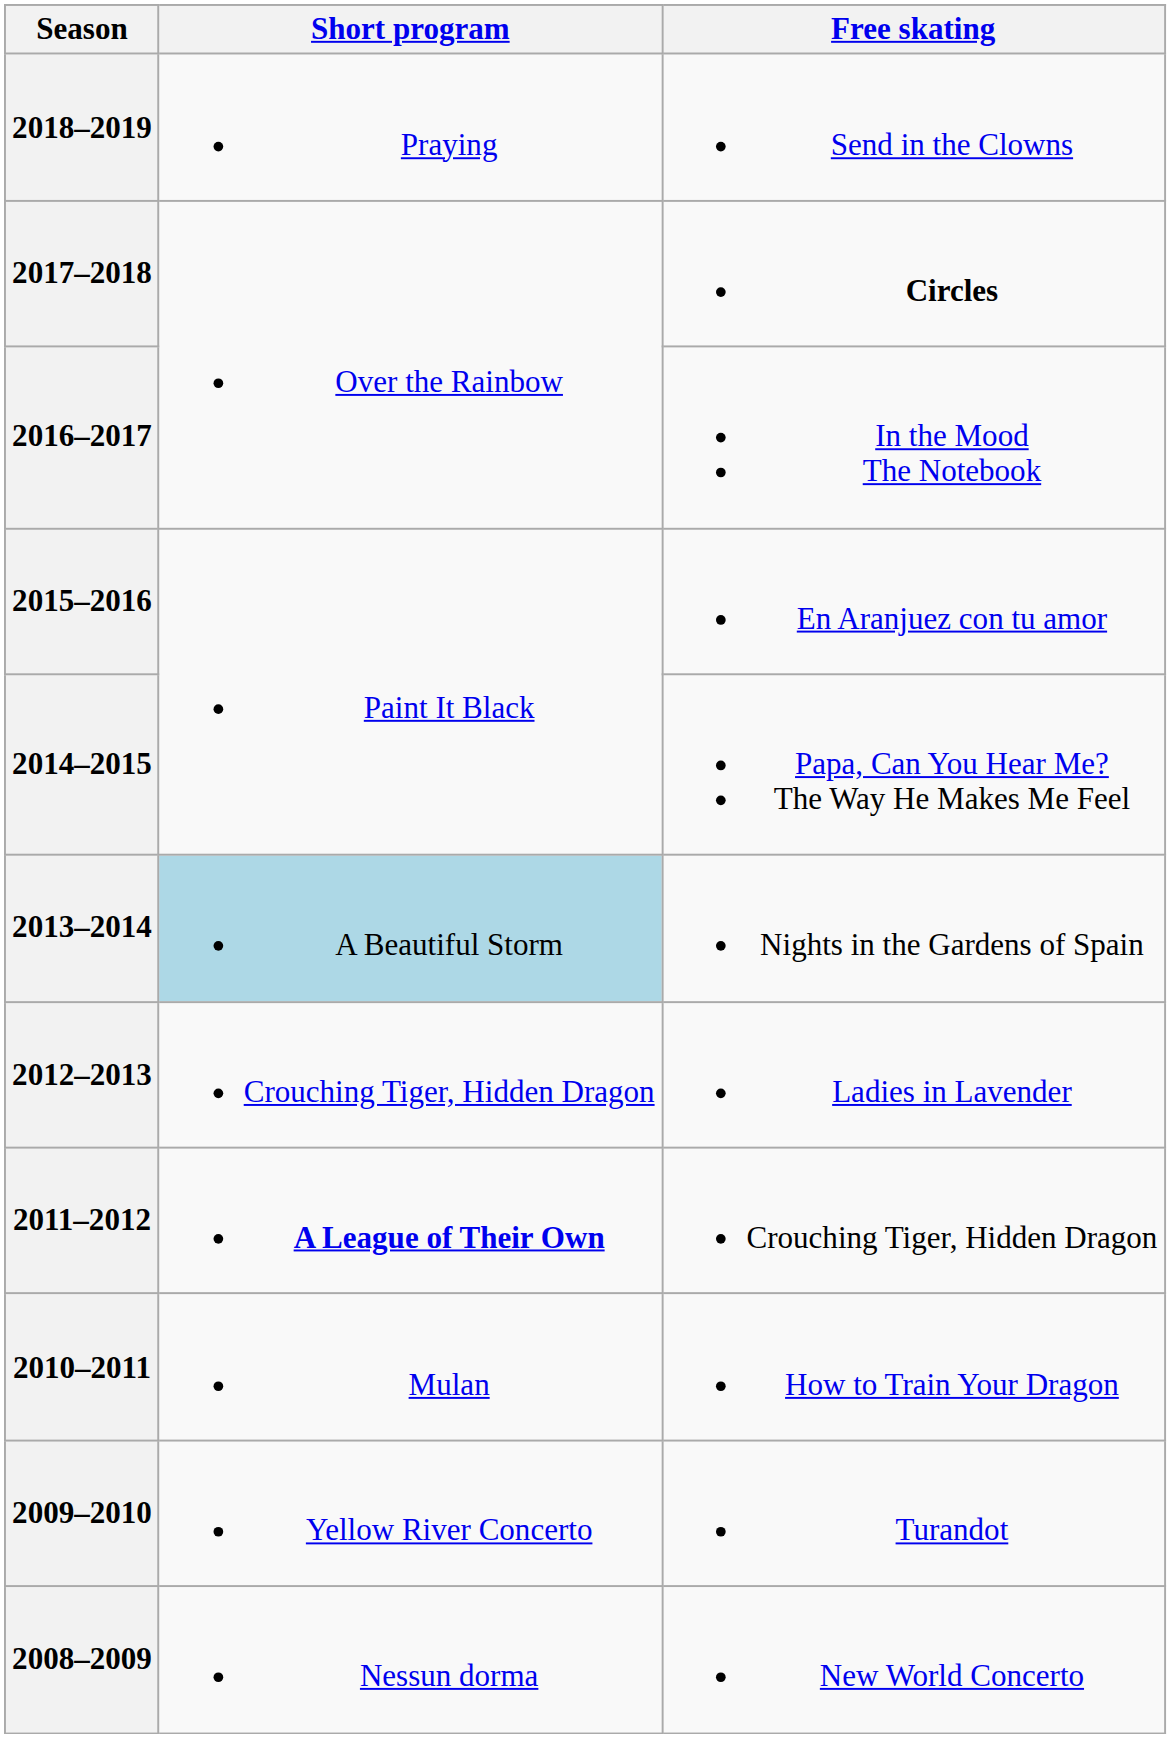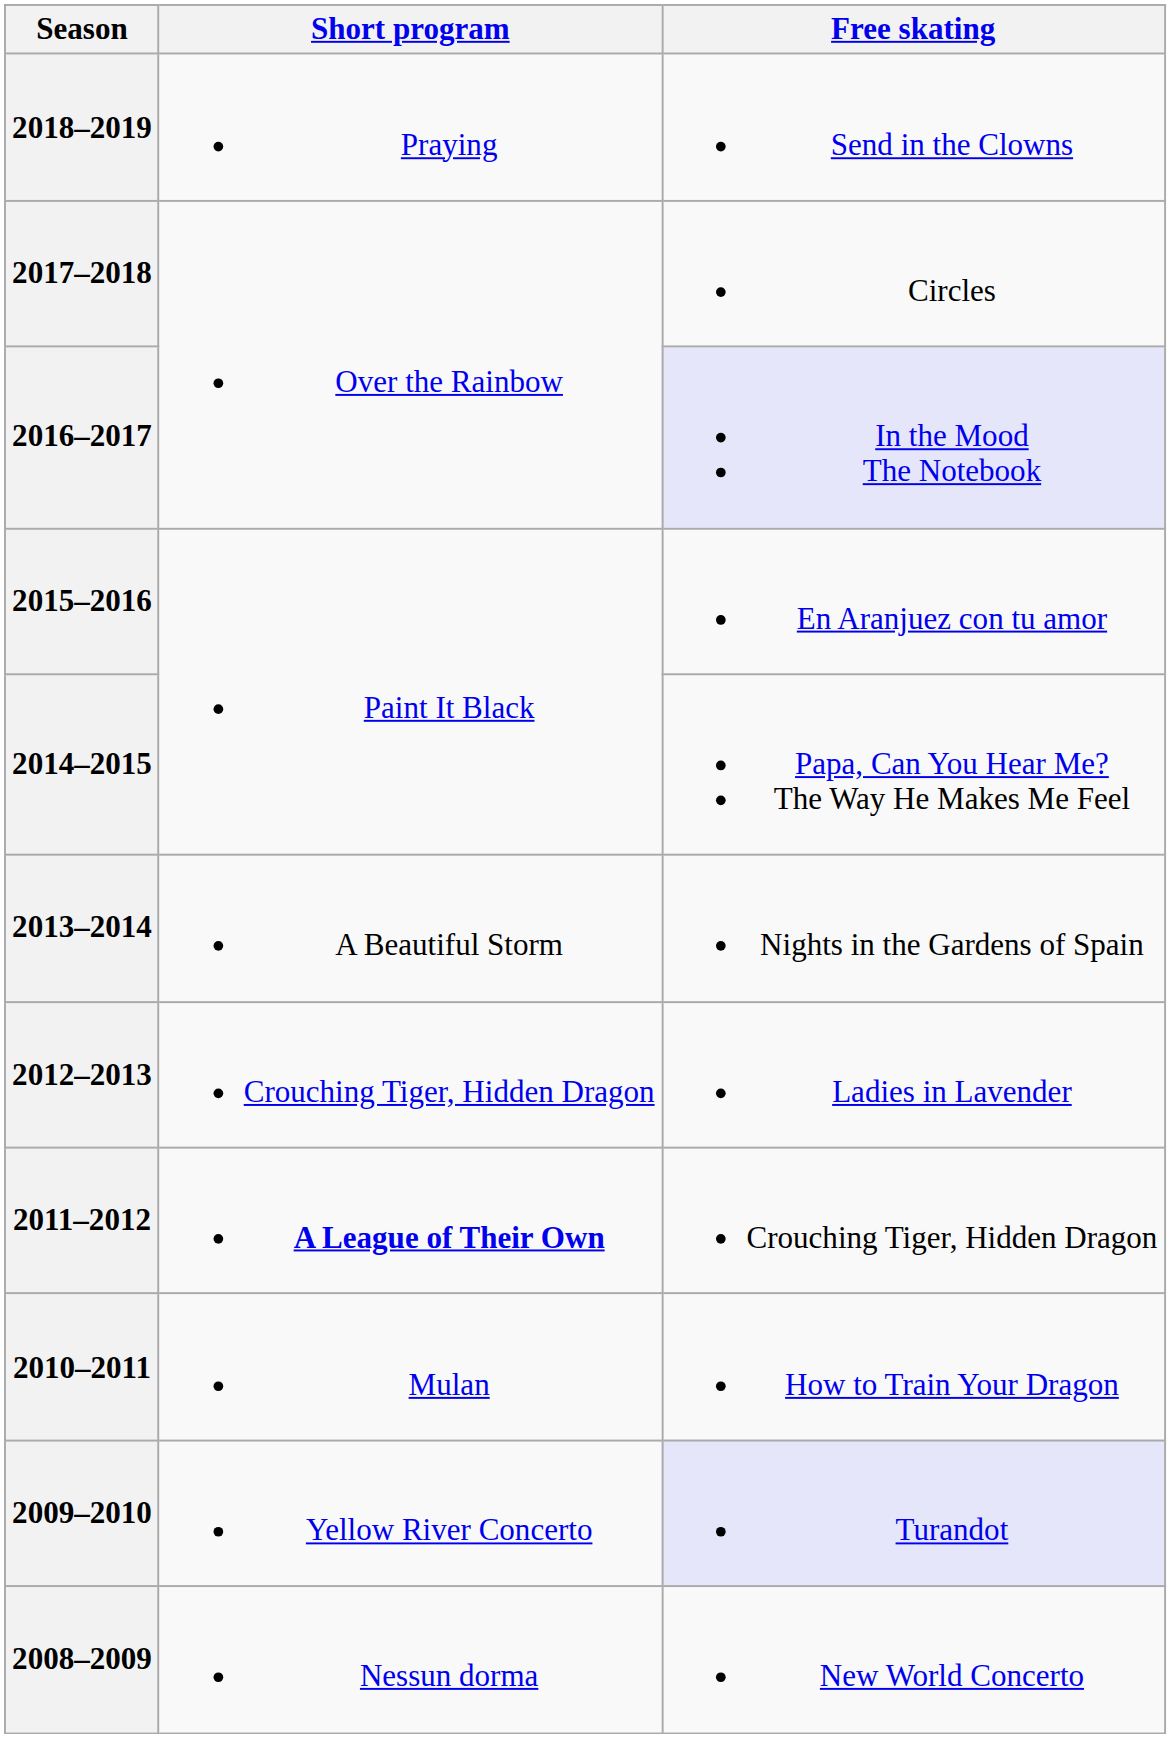(913, 291) bold -> (913, 291) normal
(913, 455) no background -> (913, 455) lavender background
(410, 946) lightblue background -> (410, 946) no background
(913, 1531) no background -> (913, 1531) lavender background
